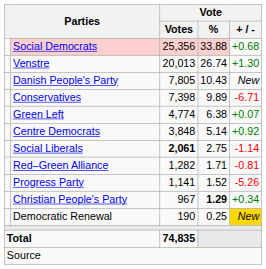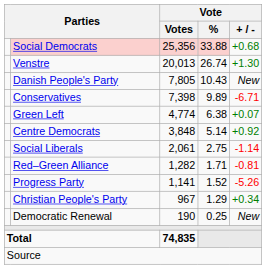(182, 149) bold -> (182, 149) normal
(217, 200) bold -> (217, 200) normal
(248, 217) gold background -> (248, 217) no background
